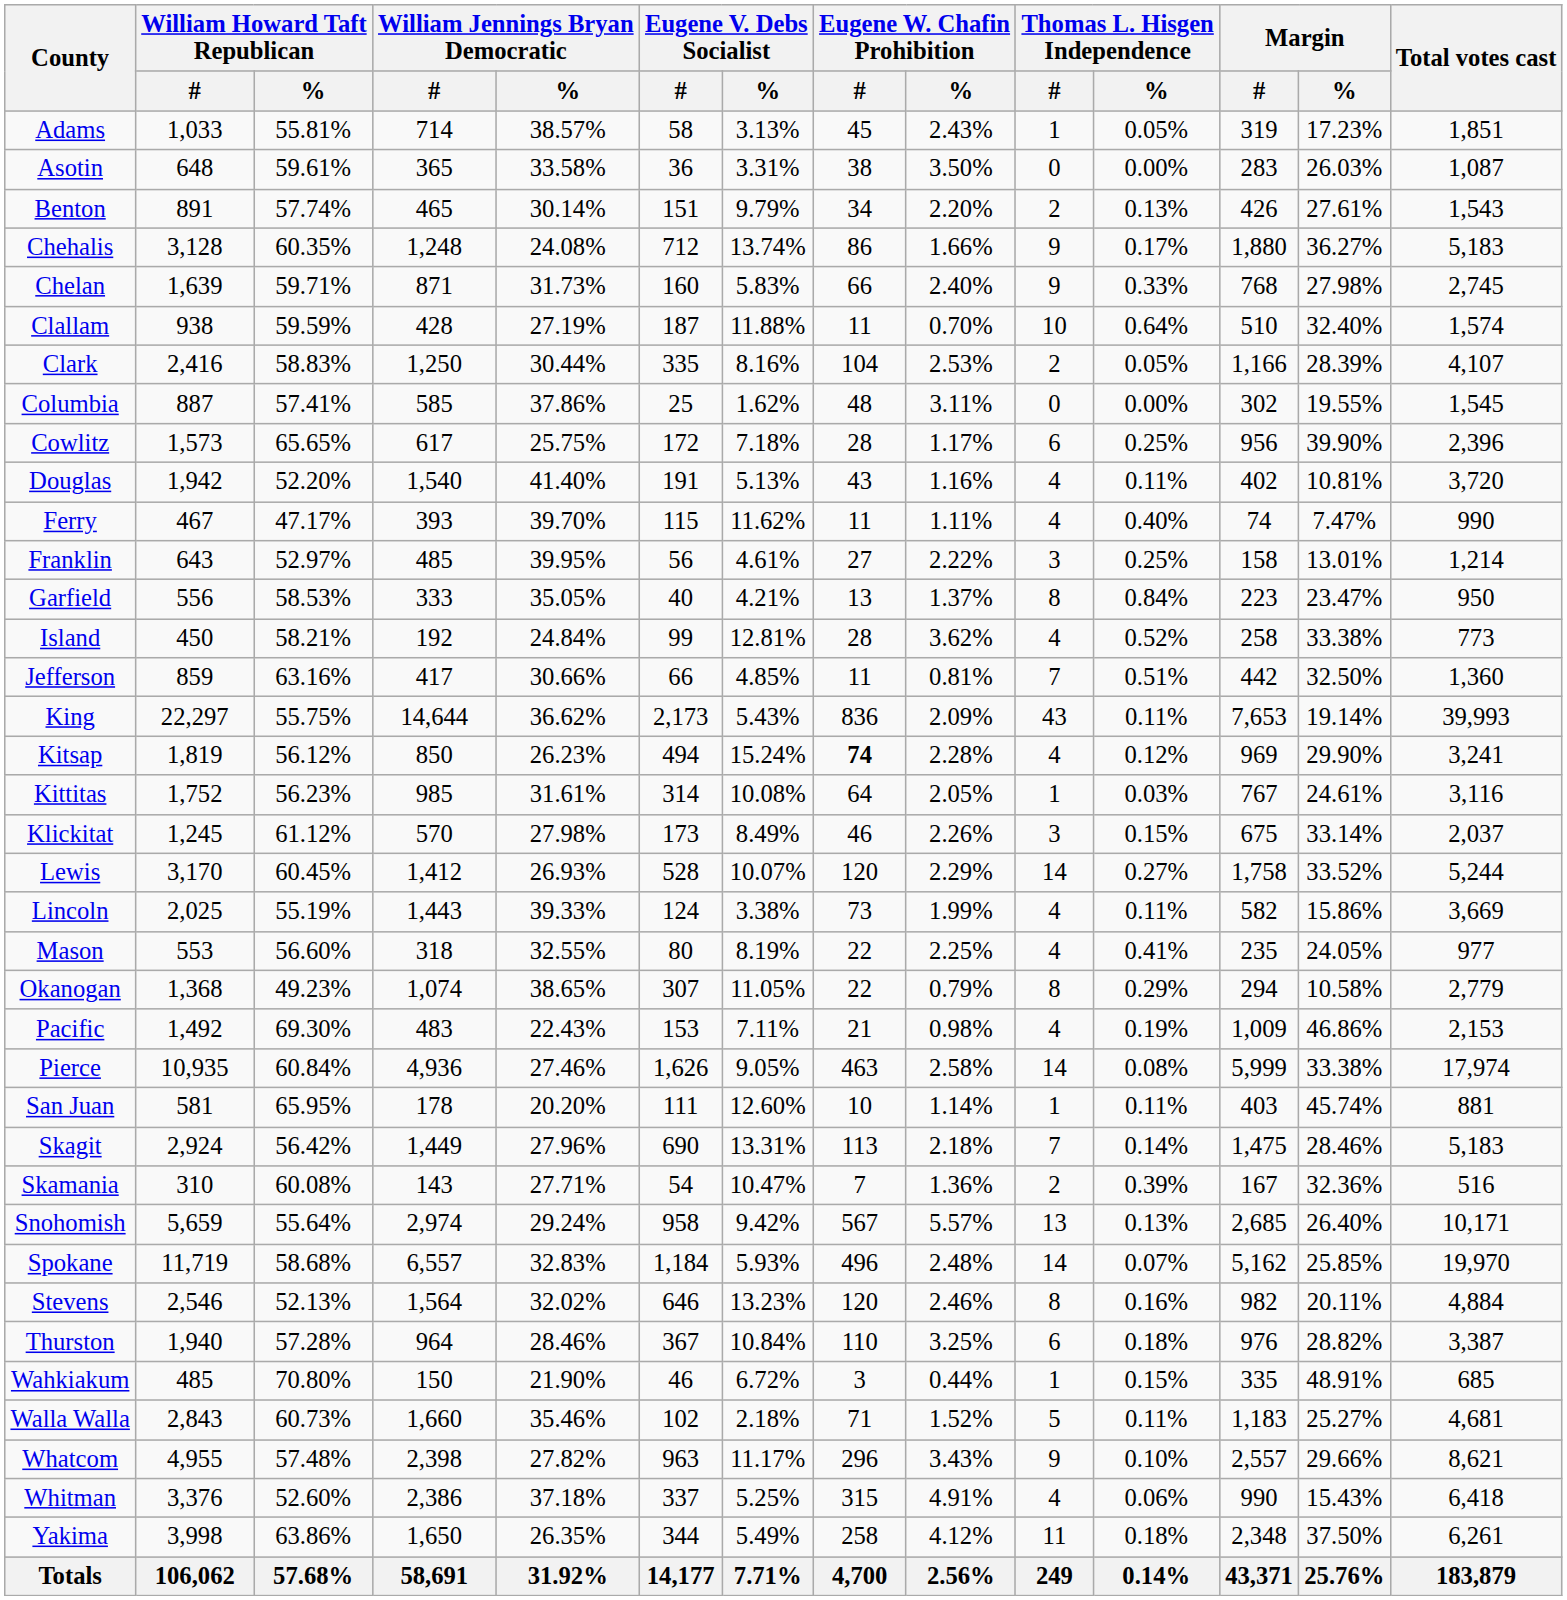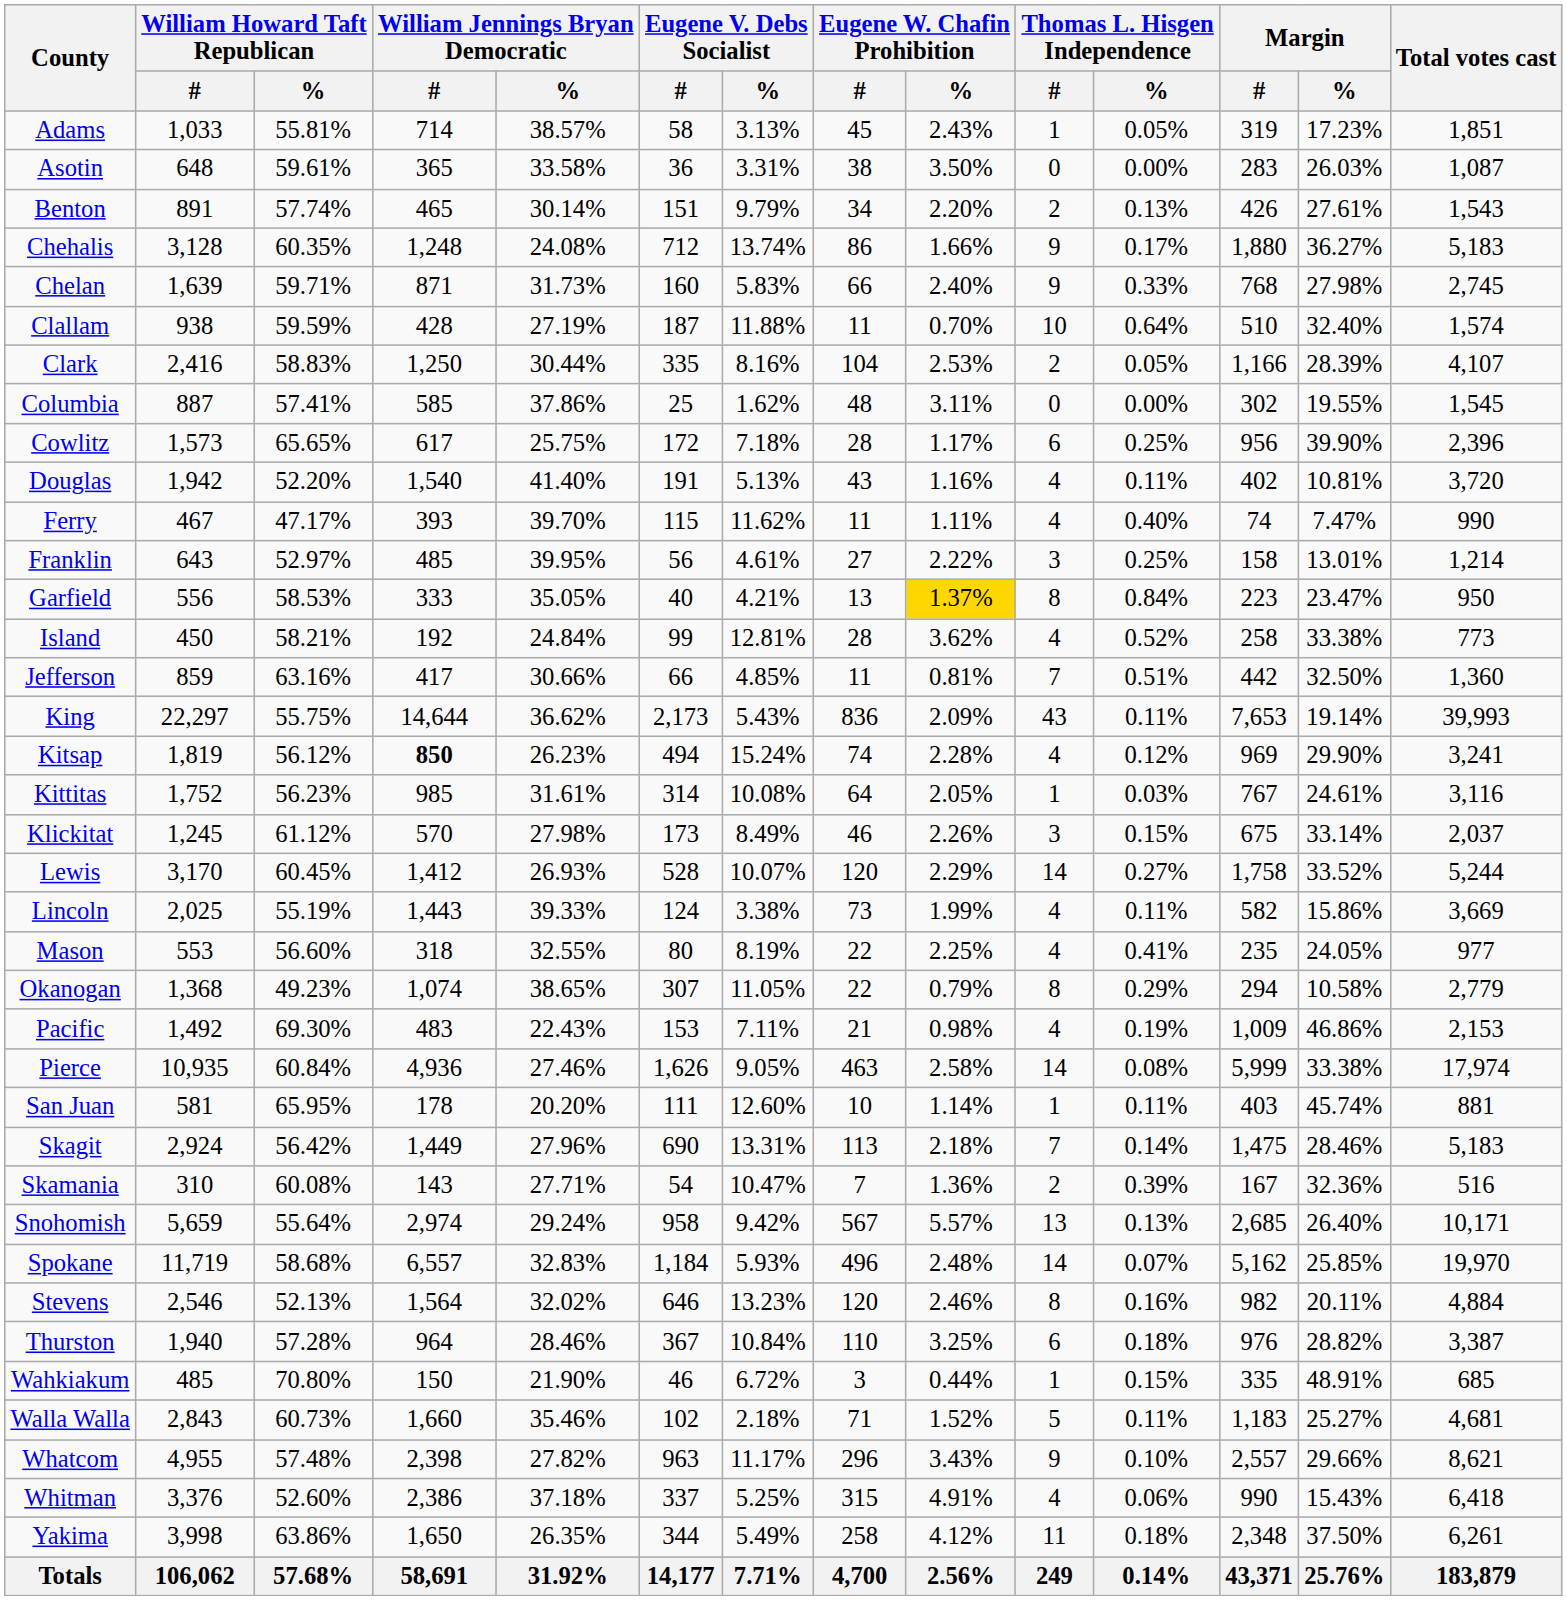(961, 598) no background -> (961, 598) gold background
(434, 755) normal -> (434, 755) bold
(860, 755) bold -> (860, 755) normal
